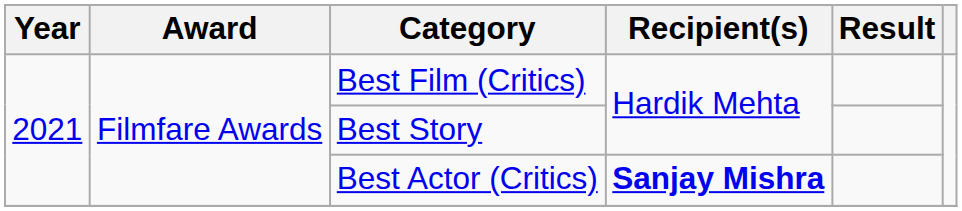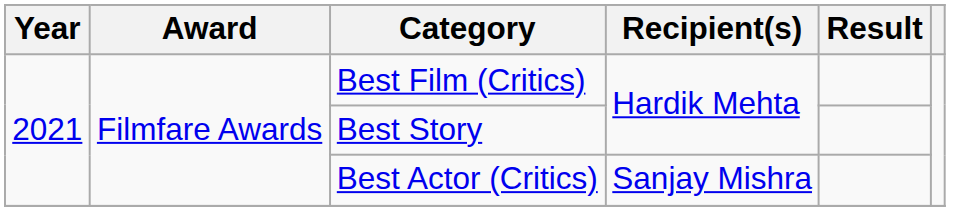(718, 179) bold -> (712, 179) normal
